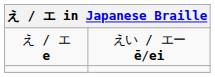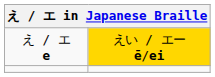(149, 47) no background -> (149, 47) gold background
